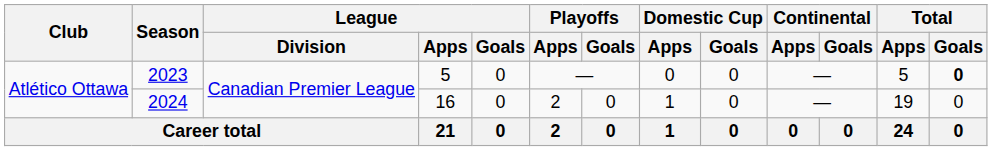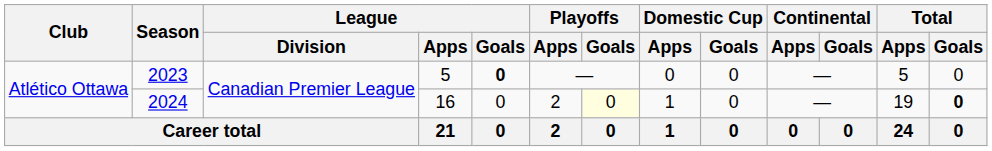(500, 74) normal -> (500, 74) bold
(958, 74) bold -> (958, 74) normal
(611, 103) no background -> (611, 103) lightyellow background
(958, 103) normal -> (958, 103) bold
